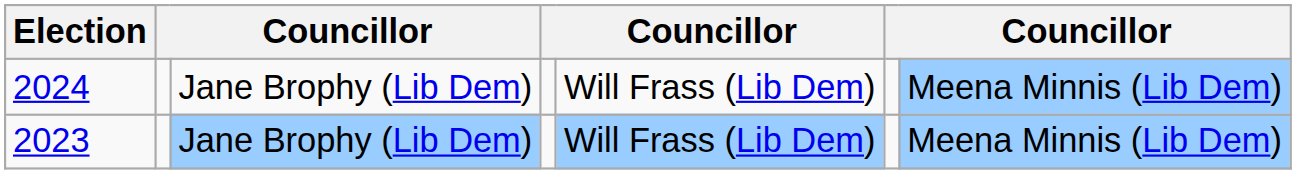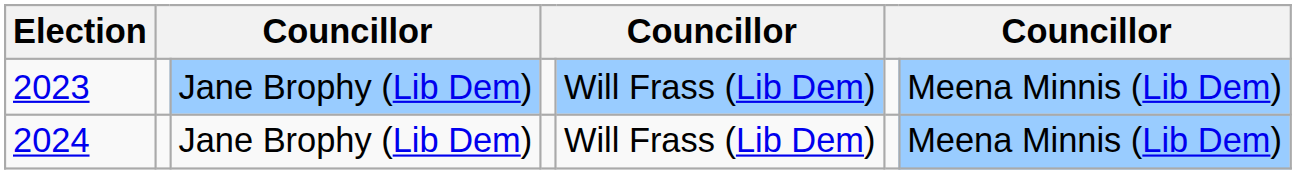rows swapped: (51, 140) <-> (51, 86)
